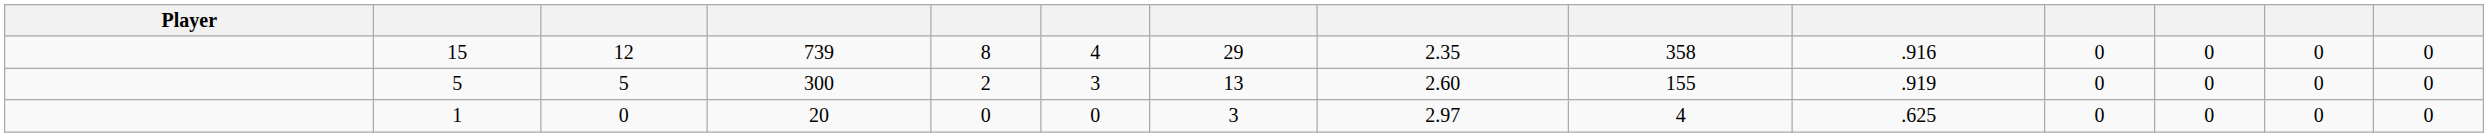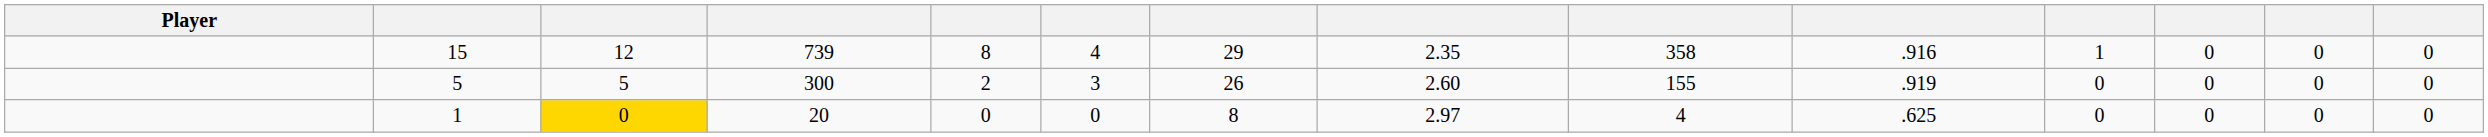(2100, 52) 0 -> (2100, 52) 1
(1233, 83) 13 -> (1233, 83) 26
(624, 115) no background -> (624, 115) gold background
(1233, 115) 3 -> (1233, 115) 8
